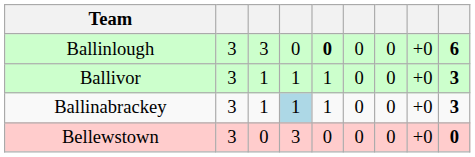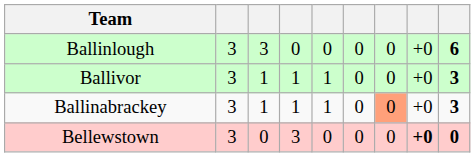(327, 48) bold -> (327, 48) normal
(296, 107) lightblue background -> (296, 107) no background
(391, 107) no background -> (391, 107) lightsalmon background
(423, 136) normal -> (423, 136) bold
